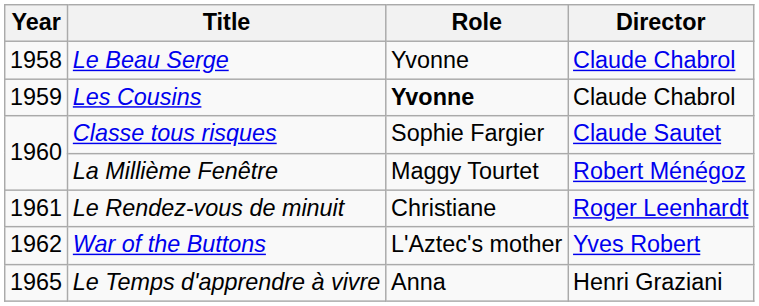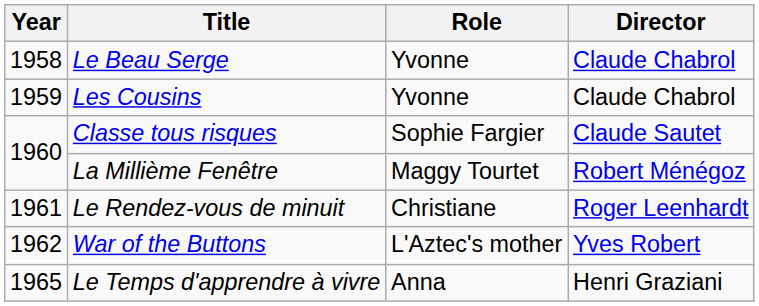(433, 97) bold -> (430, 97) normal
